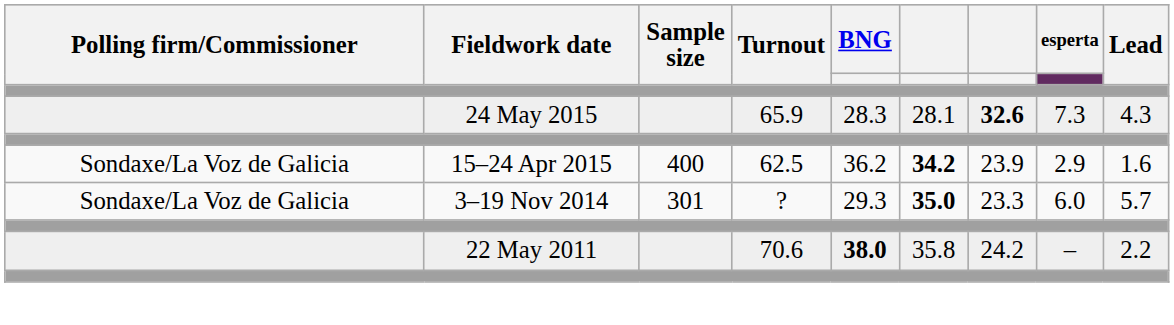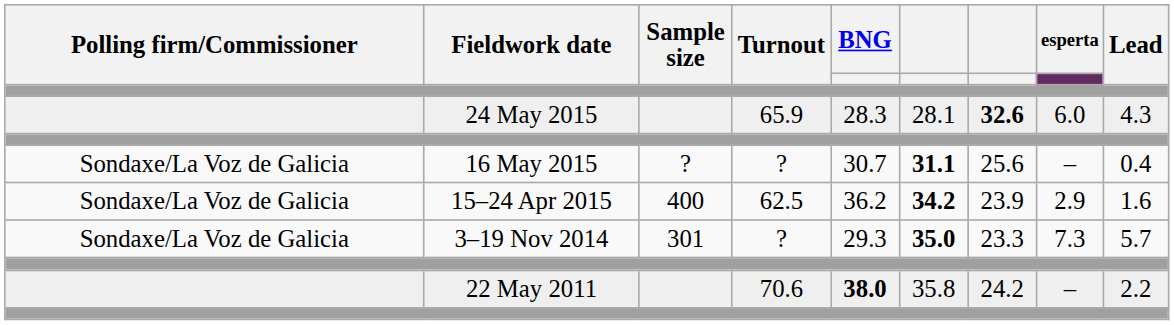(1070, 114) 7.3 -> (1070, 114) 6.0
+ row: (531, 164)
(1070, 201) 6.0 -> (1070, 239) 7.3
